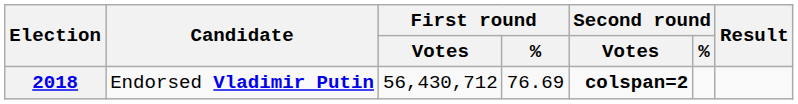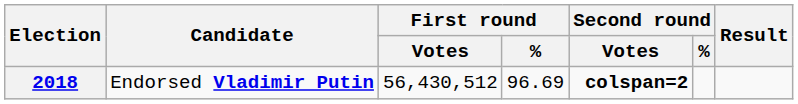(440, 83) 56,430,712 -> (440, 83) 56,430,512
(535, 83) 76.69 -> (535, 83) 96.69
